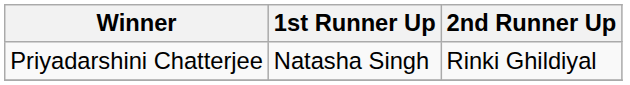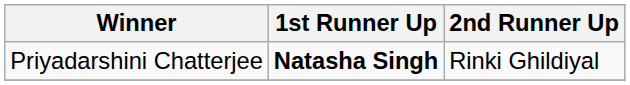(351, 60) normal -> (356, 60) bold
